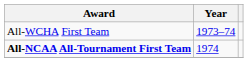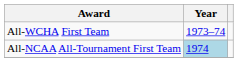(99, 48) bold -> (94, 48) normal
(207, 48) no background -> (197, 48) lightblue background
